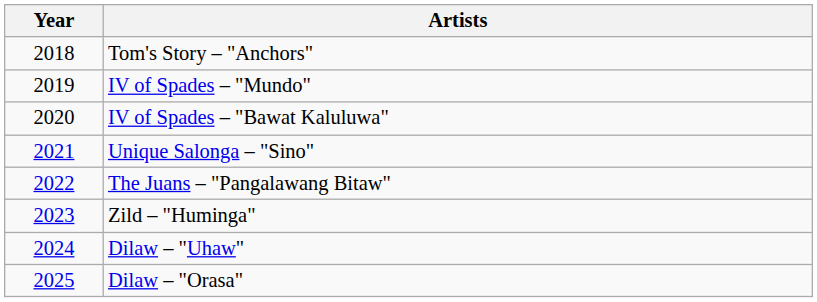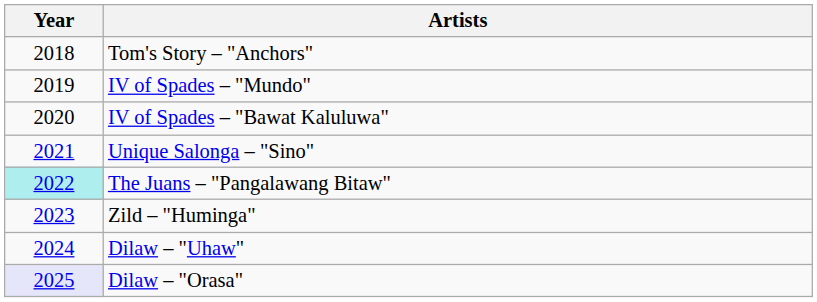(54, 183) no background -> (54, 183) paleturquoise background
(54, 280) no background -> (54, 280) lavender background
